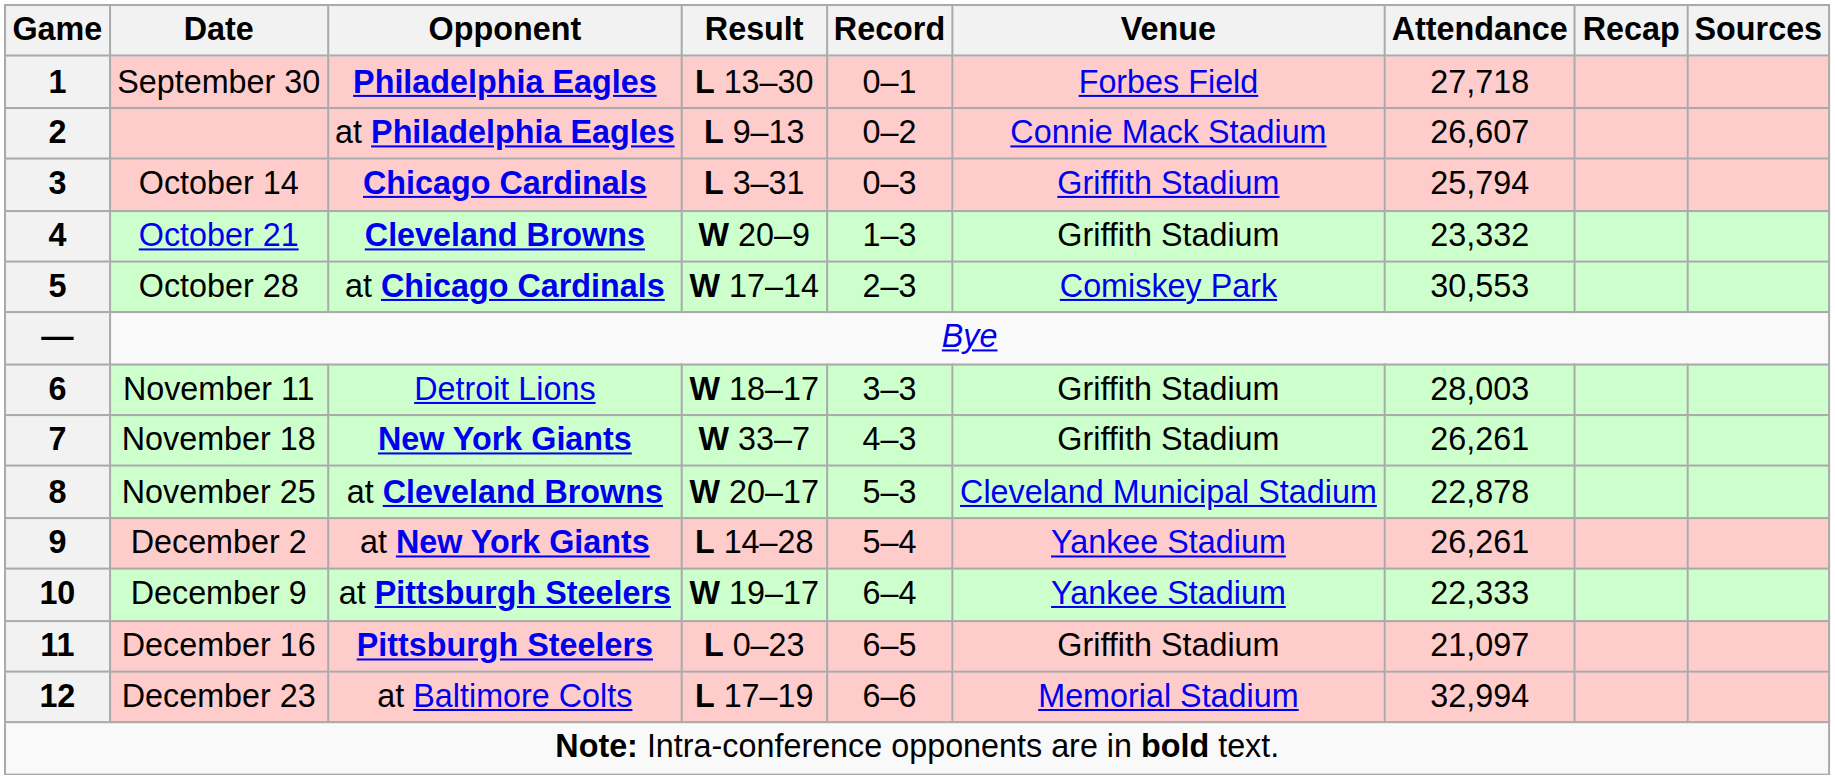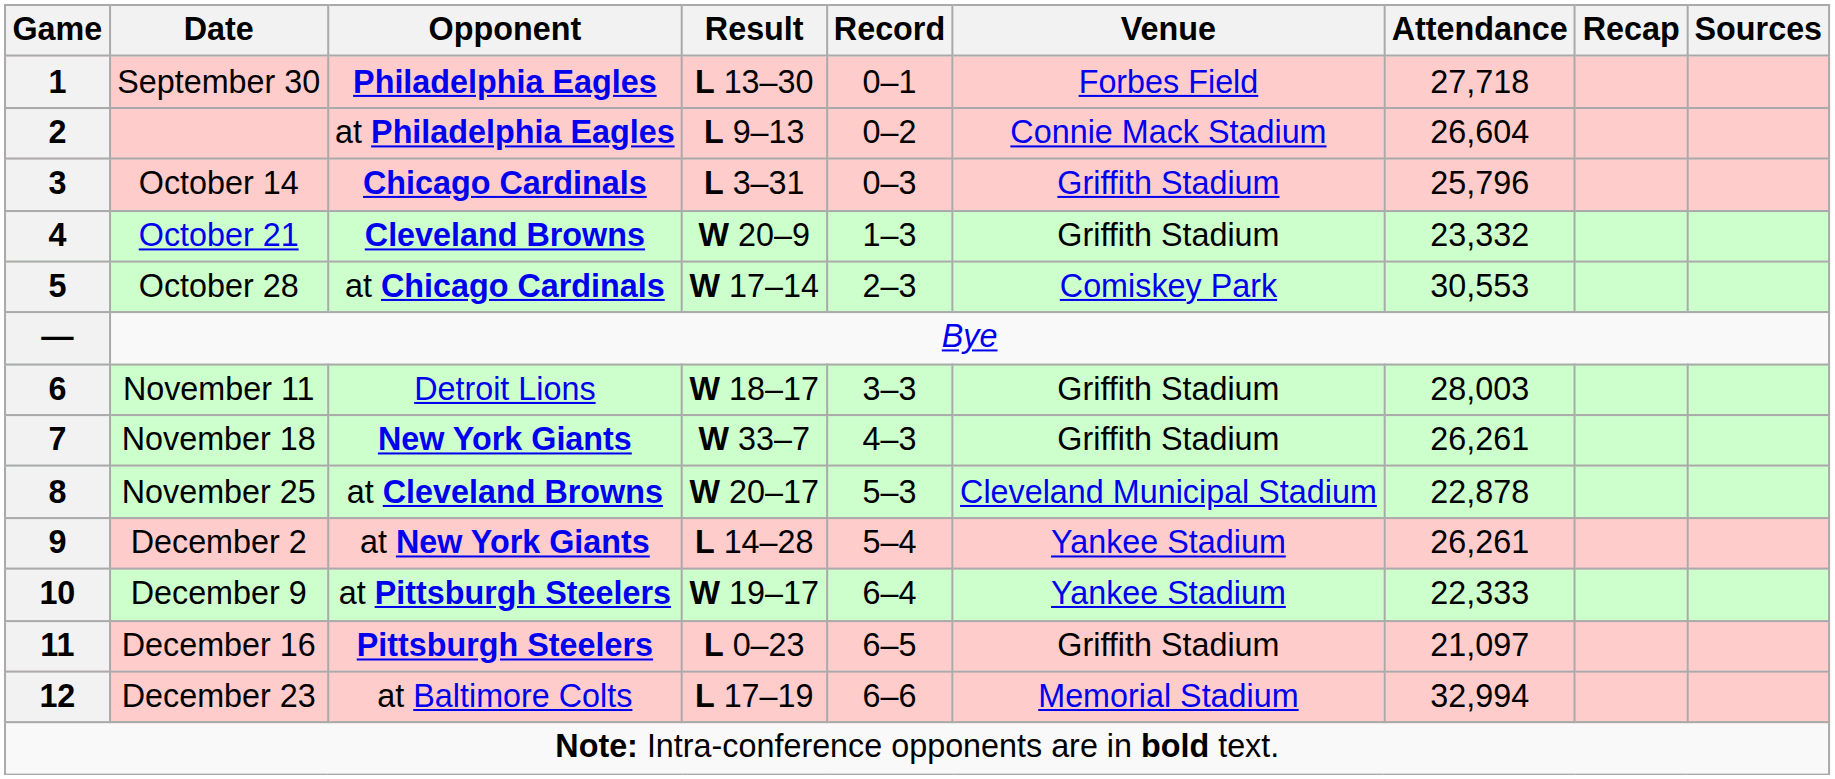(1480, 132) 26,607 -> (1480, 132) 26,604
(1480, 183) 25,794 -> (1480, 183) 25,796
